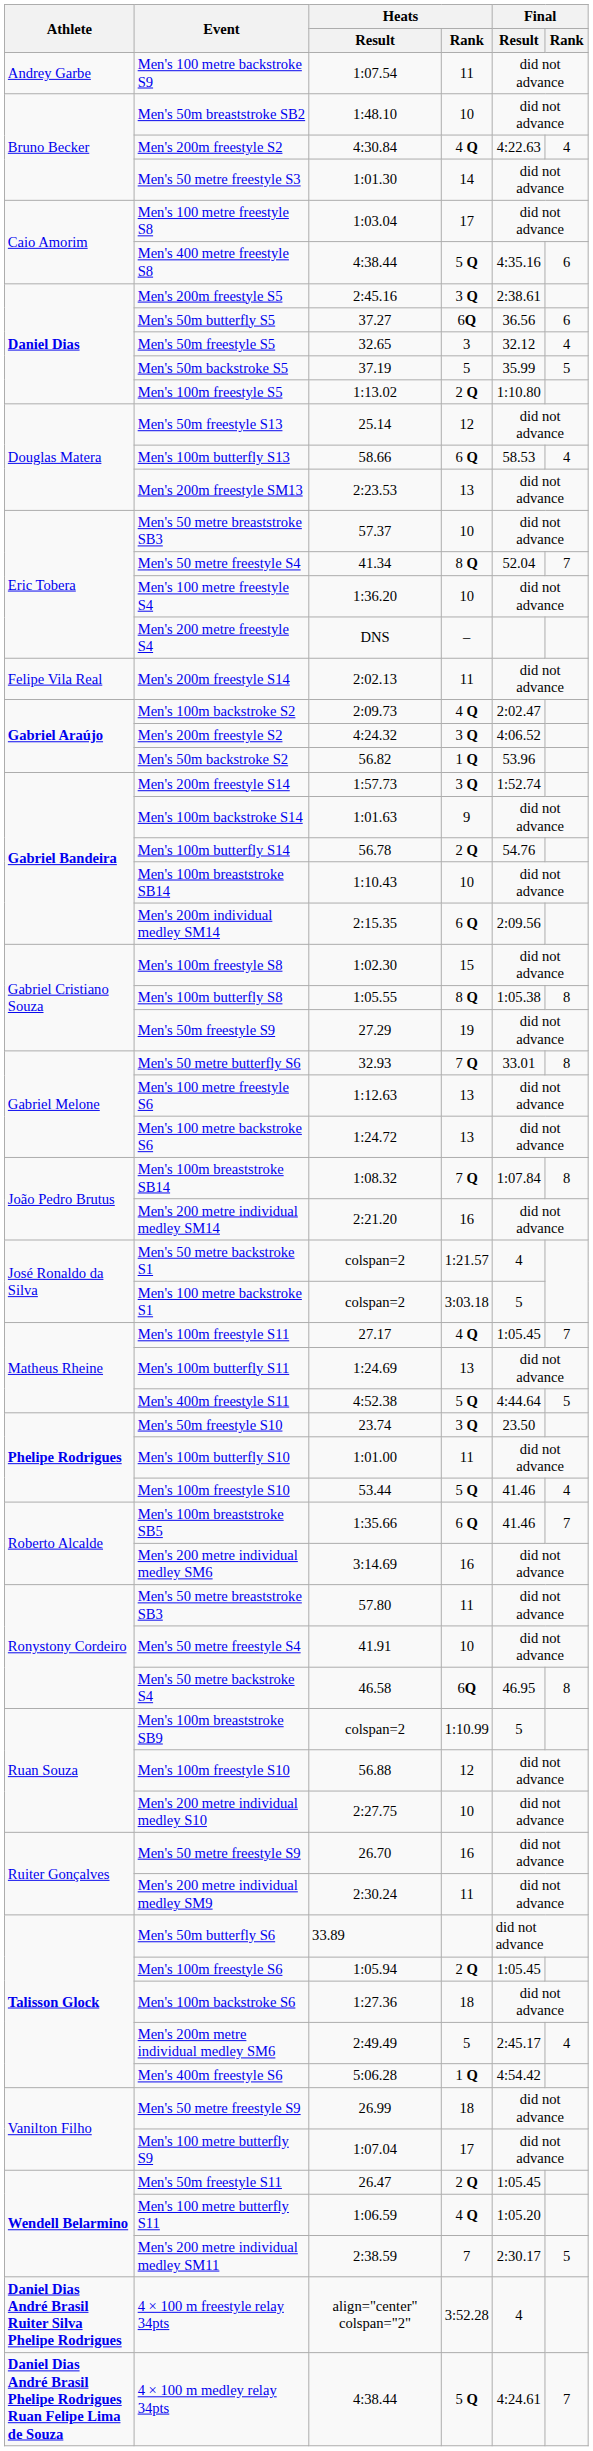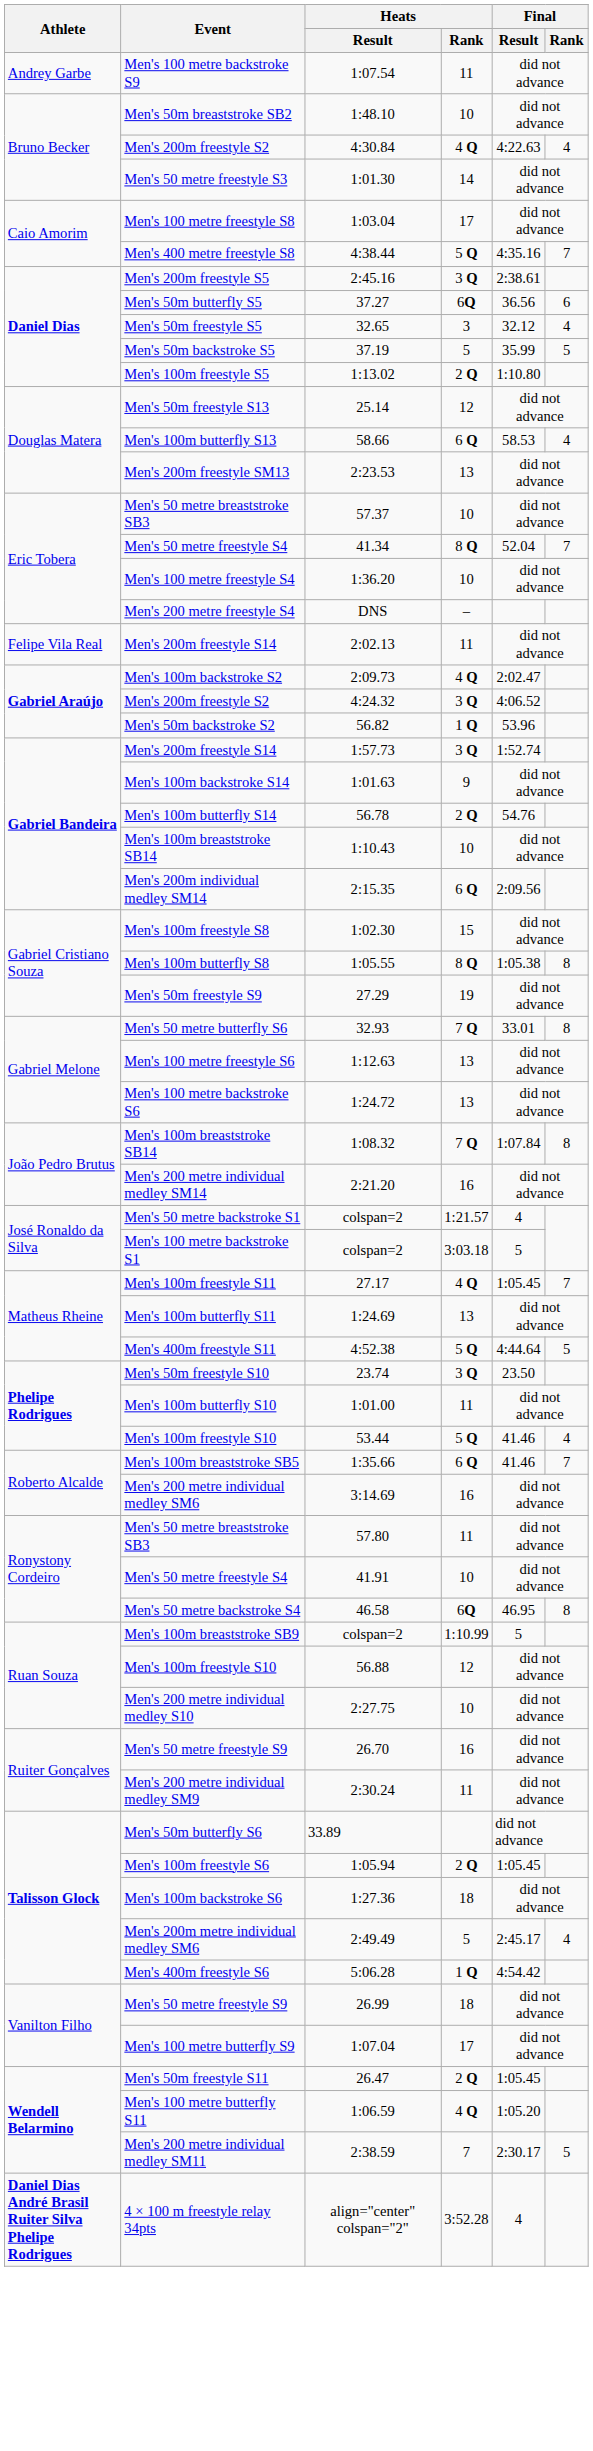(567, 262) 6 -> (567, 254) 7
- row: (207, 2399)
